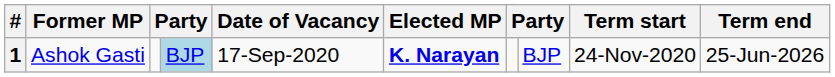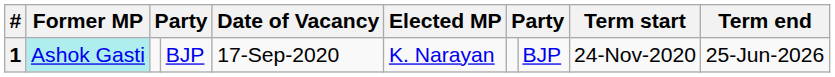(88, 54) no background -> (88, 54) paleturquoise background
(185, 54) lightblue background -> (185, 54) no background
(444, 54) bold -> (442, 54) normal
